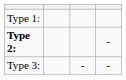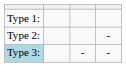(18, 42) bold -> (24, 35) normal
(24, 65) no background -> (24, 53) lightblue background
